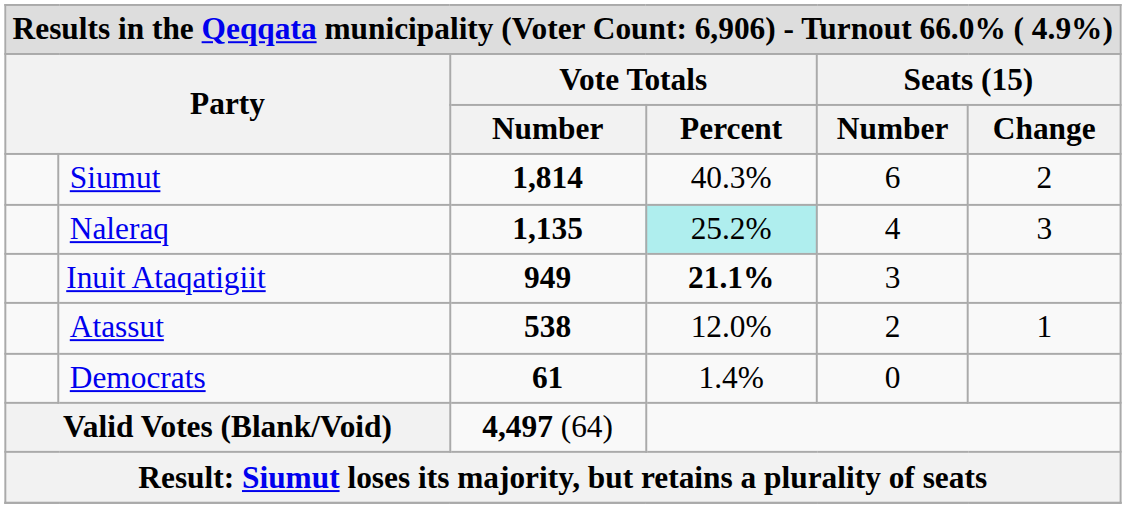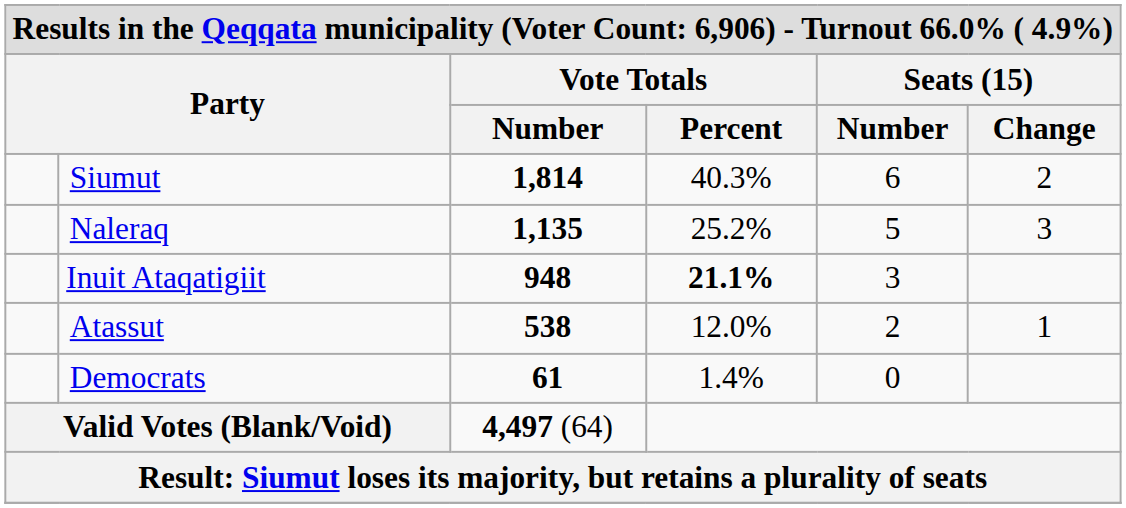(731, 228) paleturquoise background -> (731, 228) no background
(893, 228) 4 -> (893, 228) 5
(548, 278) 949 -> (548, 278) 948
